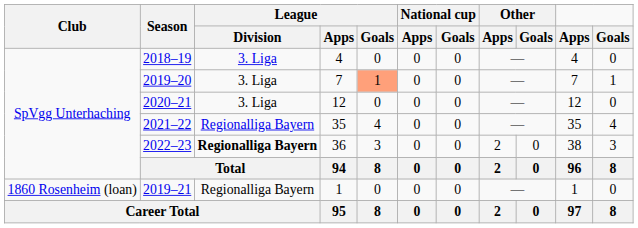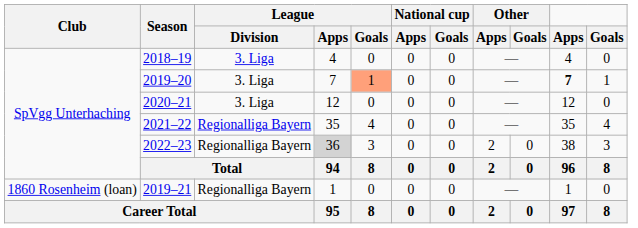(574, 80) normal -> (568, 80) bold
(257, 146) bold -> (254, 146) normal
(339, 146) no background -> (333, 146) lightgrey background
